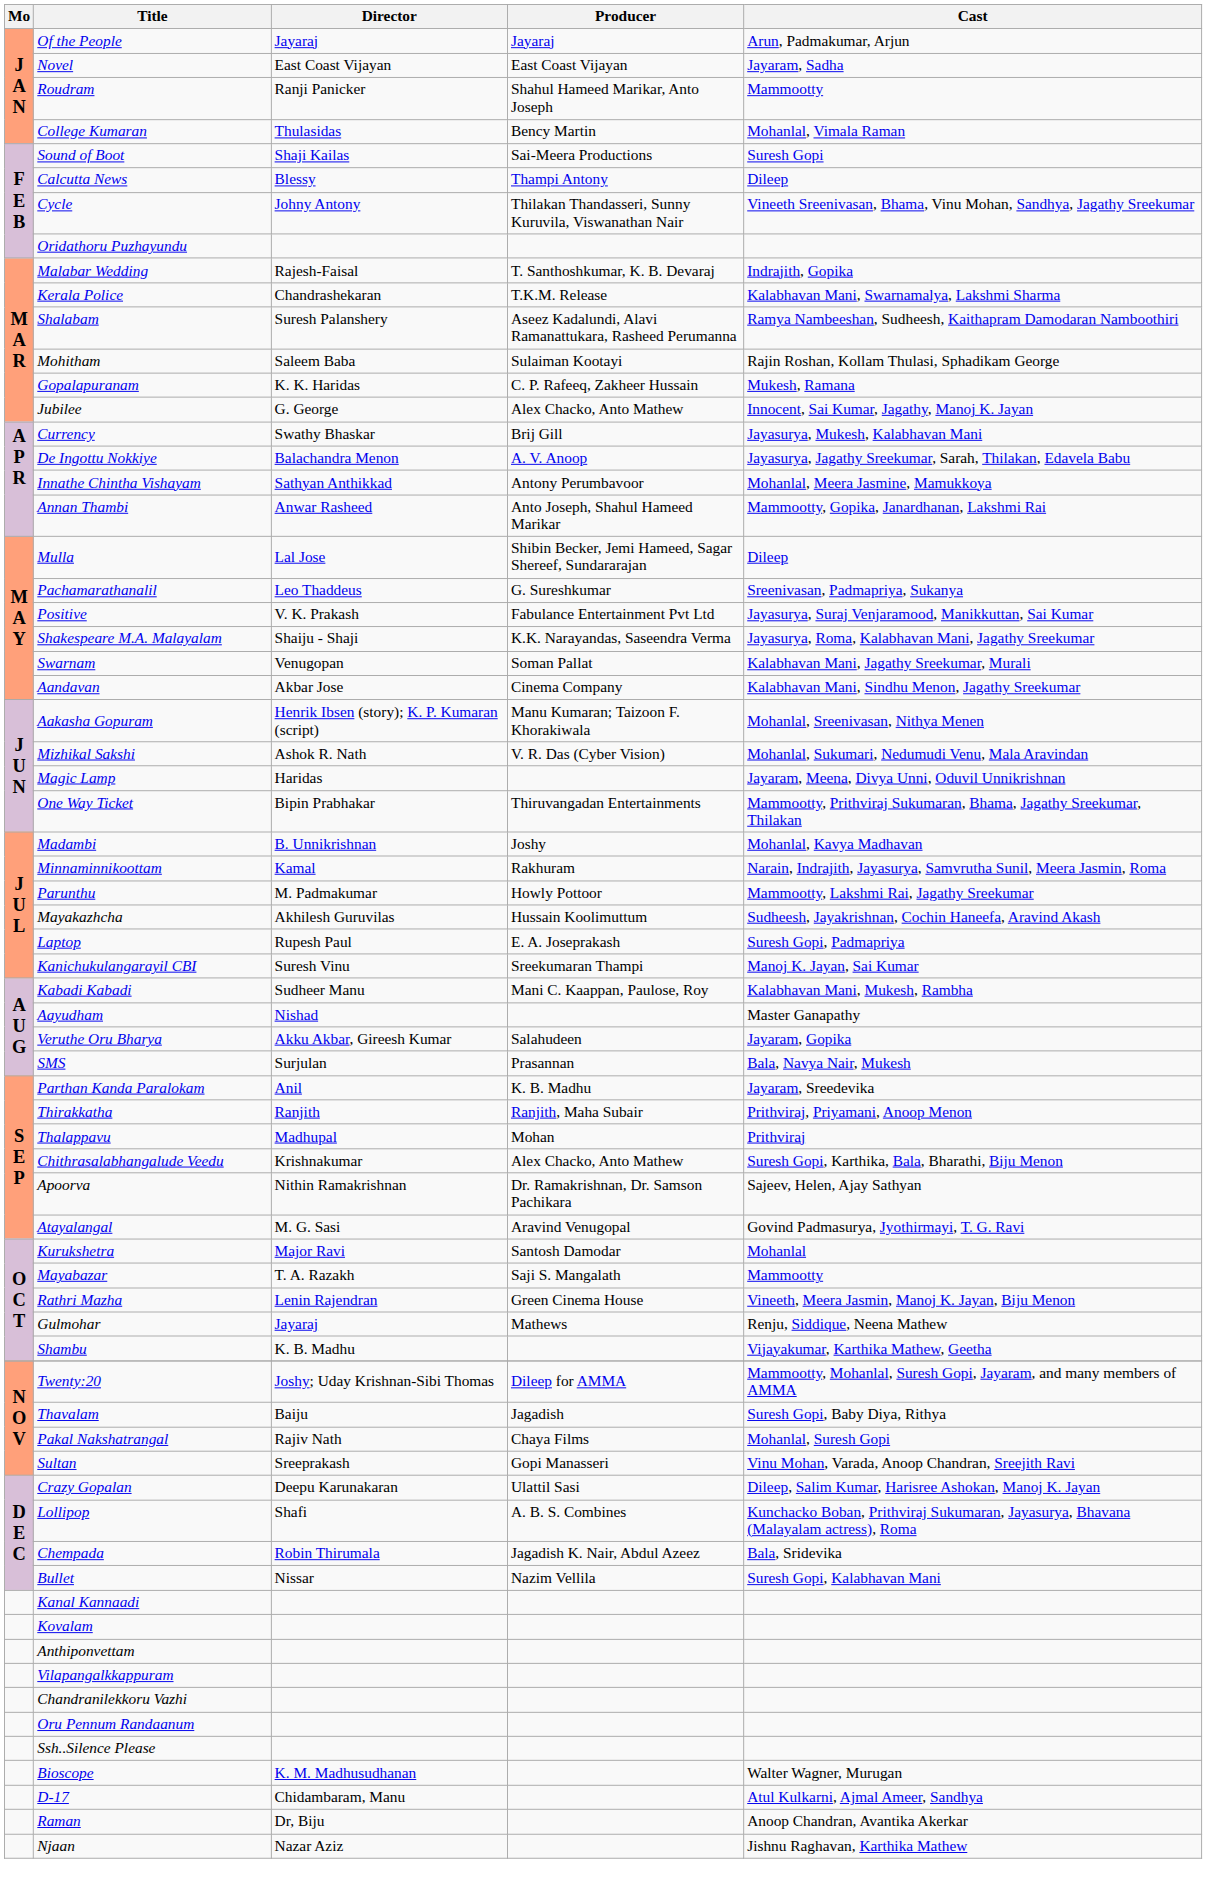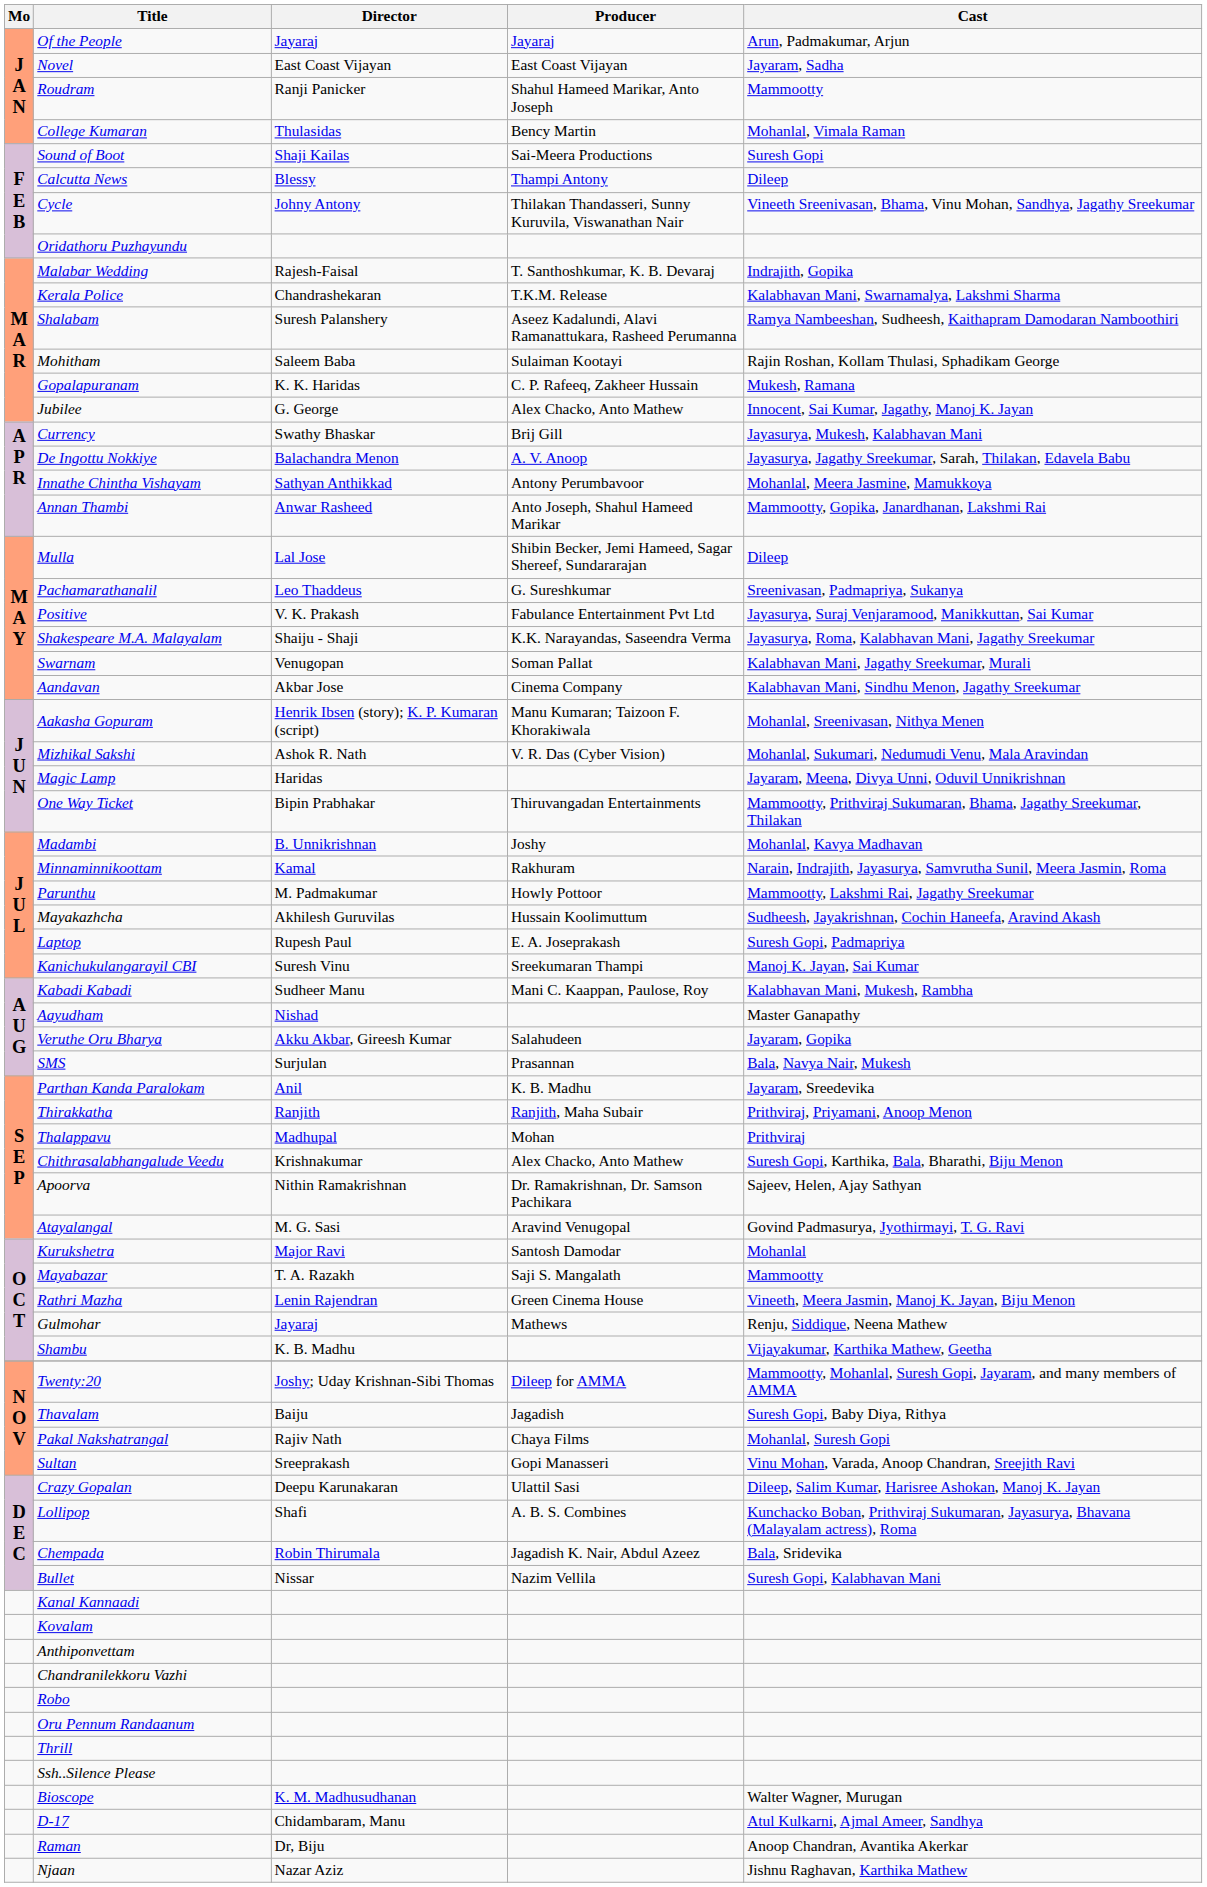- row: (105, 1675)
+ row: (53, 1699)
+ row: (55, 1748)
